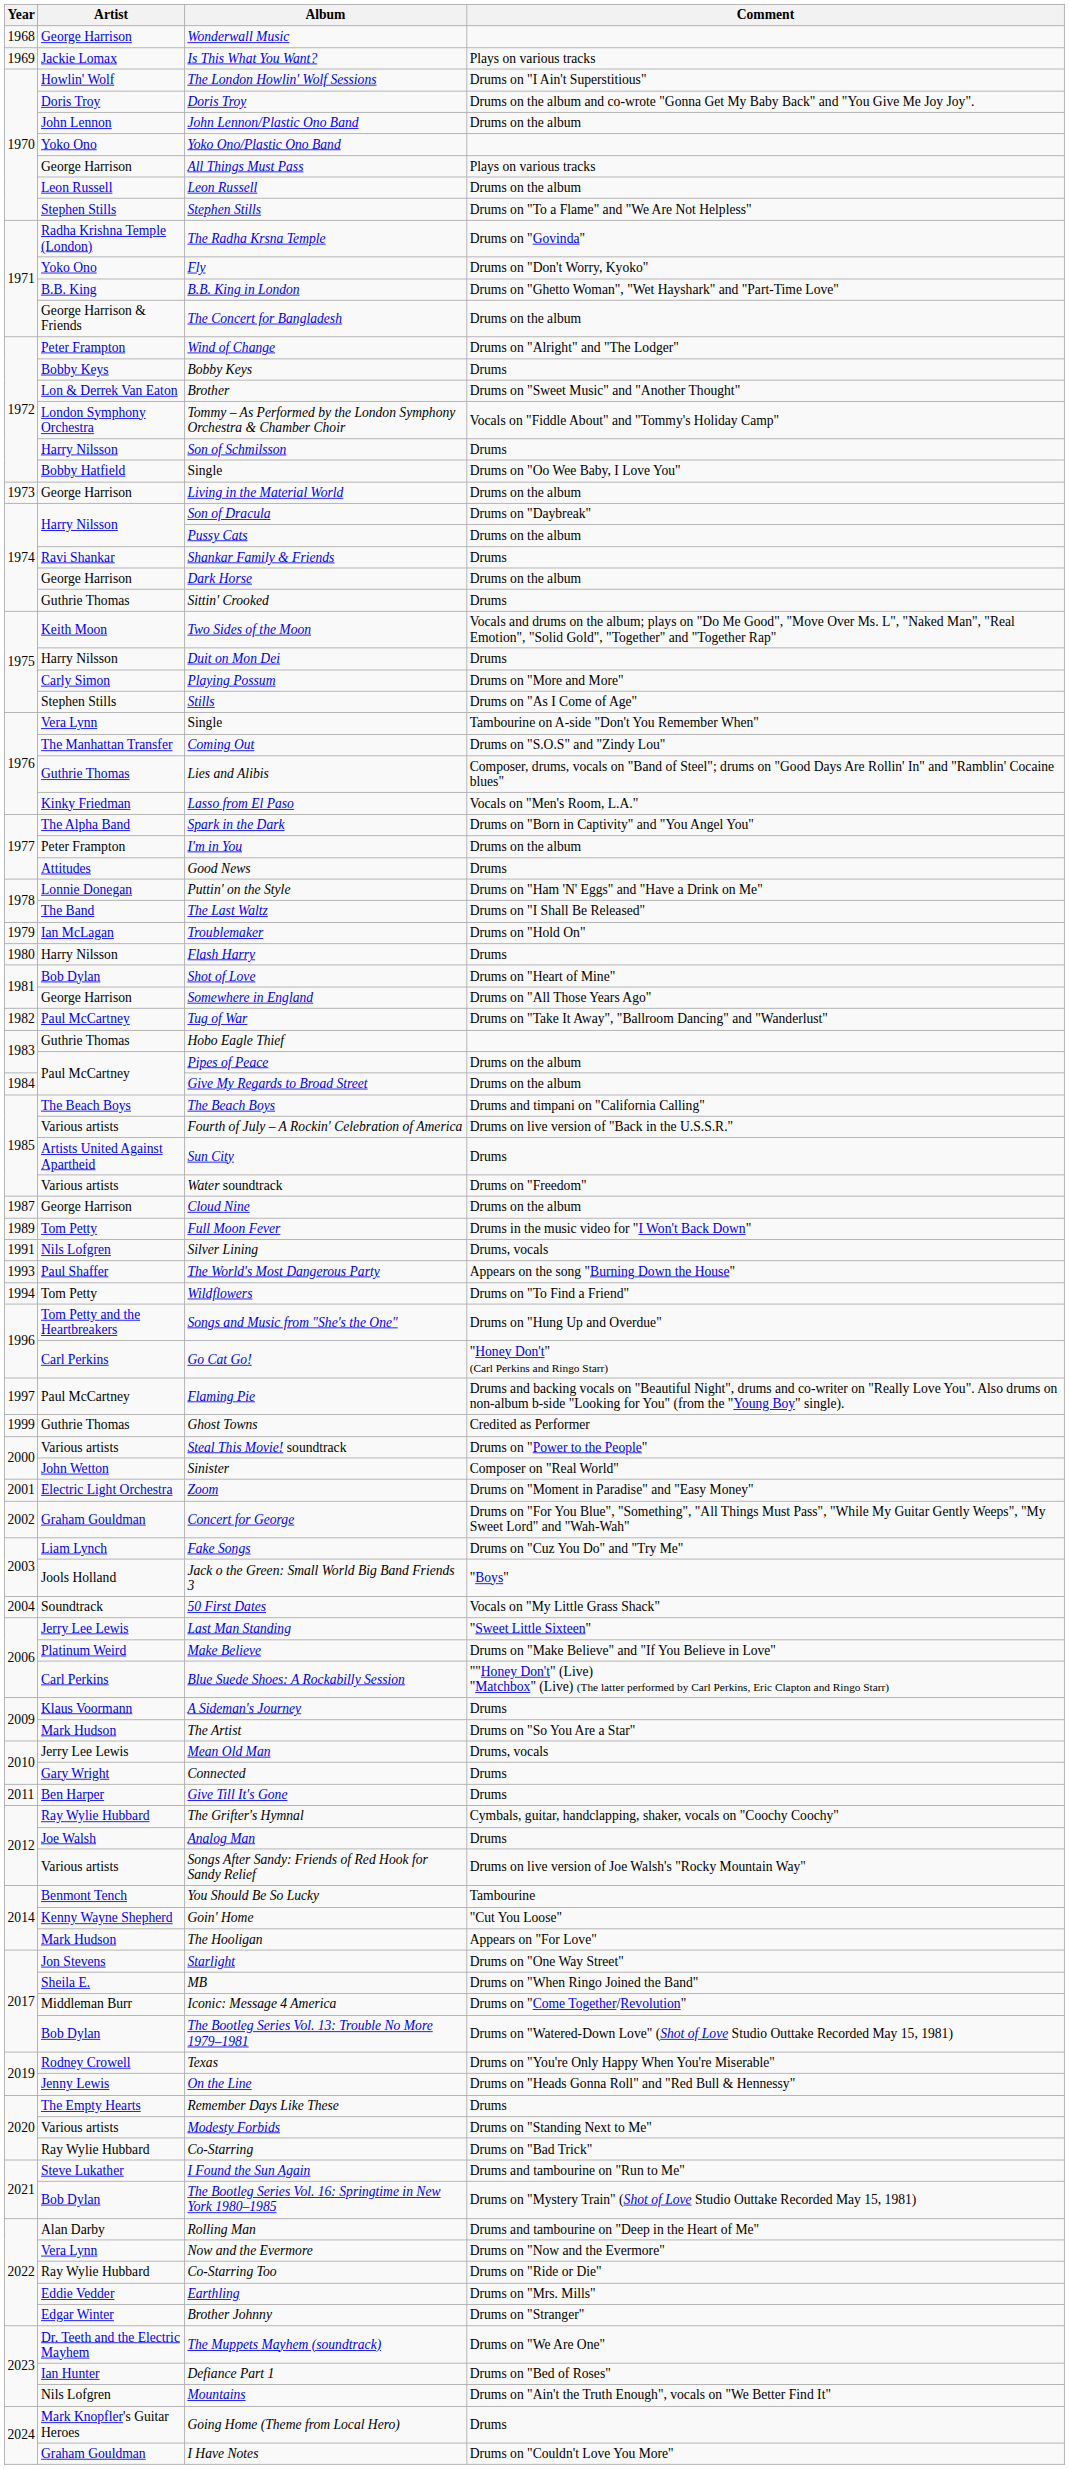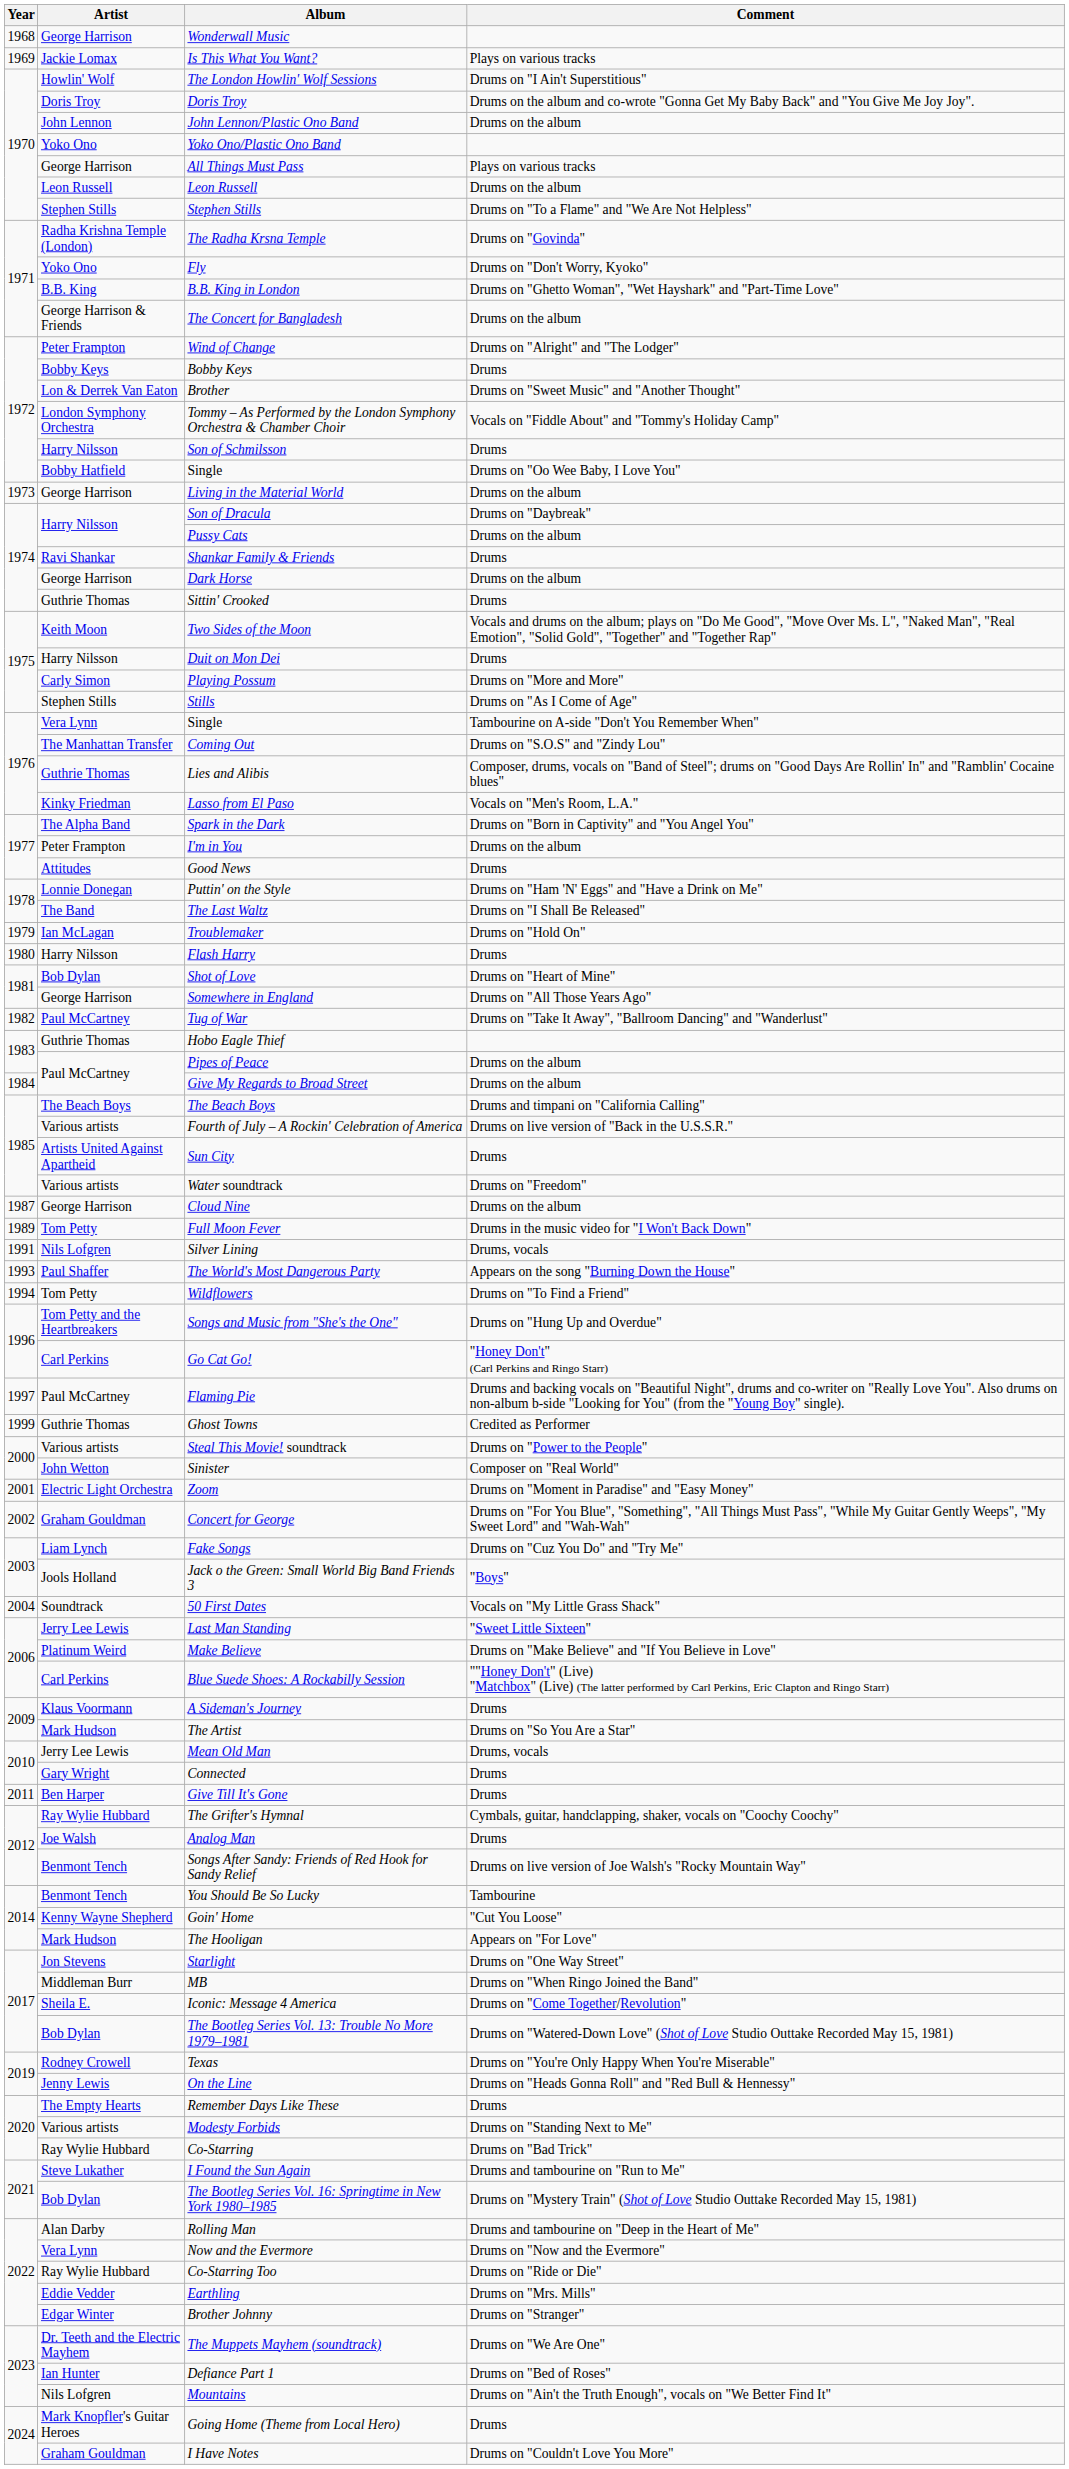(80, 1867) Various artists -> (84, 1867) Benmont Tench
(66, 1982) Sheila E. -> (87, 1982) Middleman Burr
(87, 2004) Middleman Burr -> (66, 2004) Sheila E.
